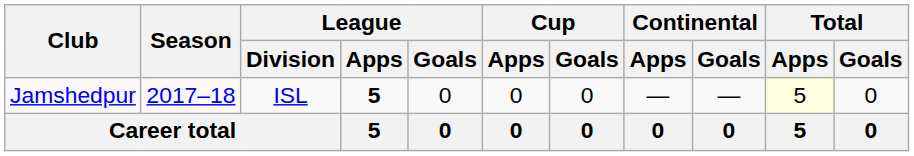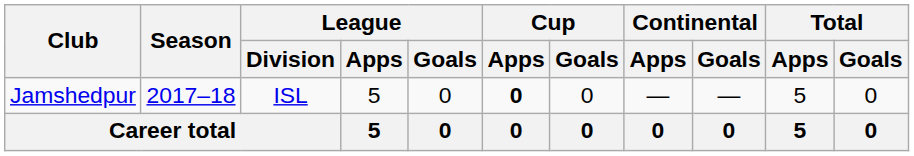(374, 95) bold -> (374, 95) normal
(516, 95) normal -> (516, 95) bold
(800, 95) lightyellow background -> (800, 95) no background
